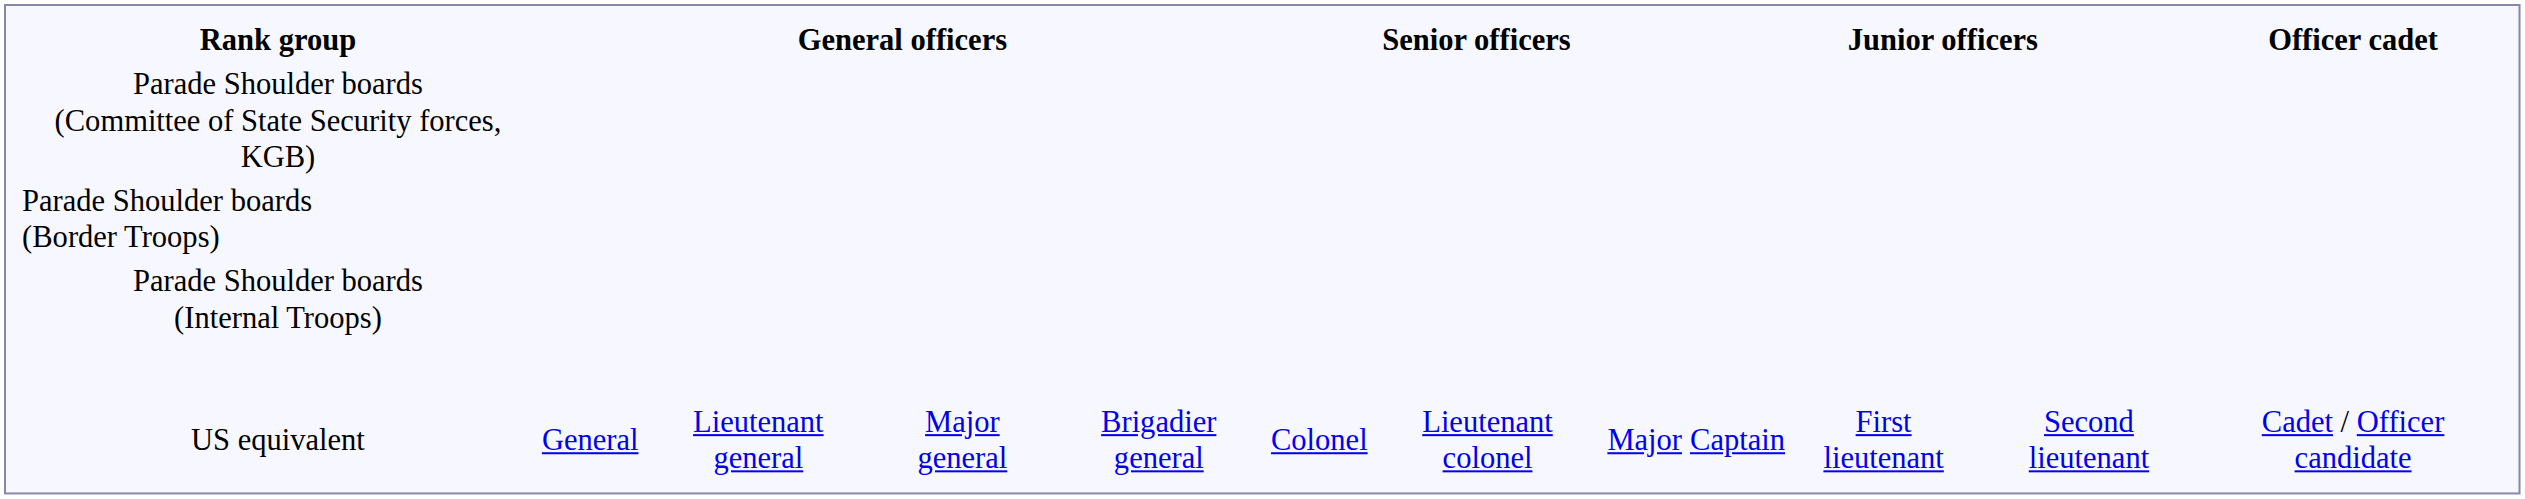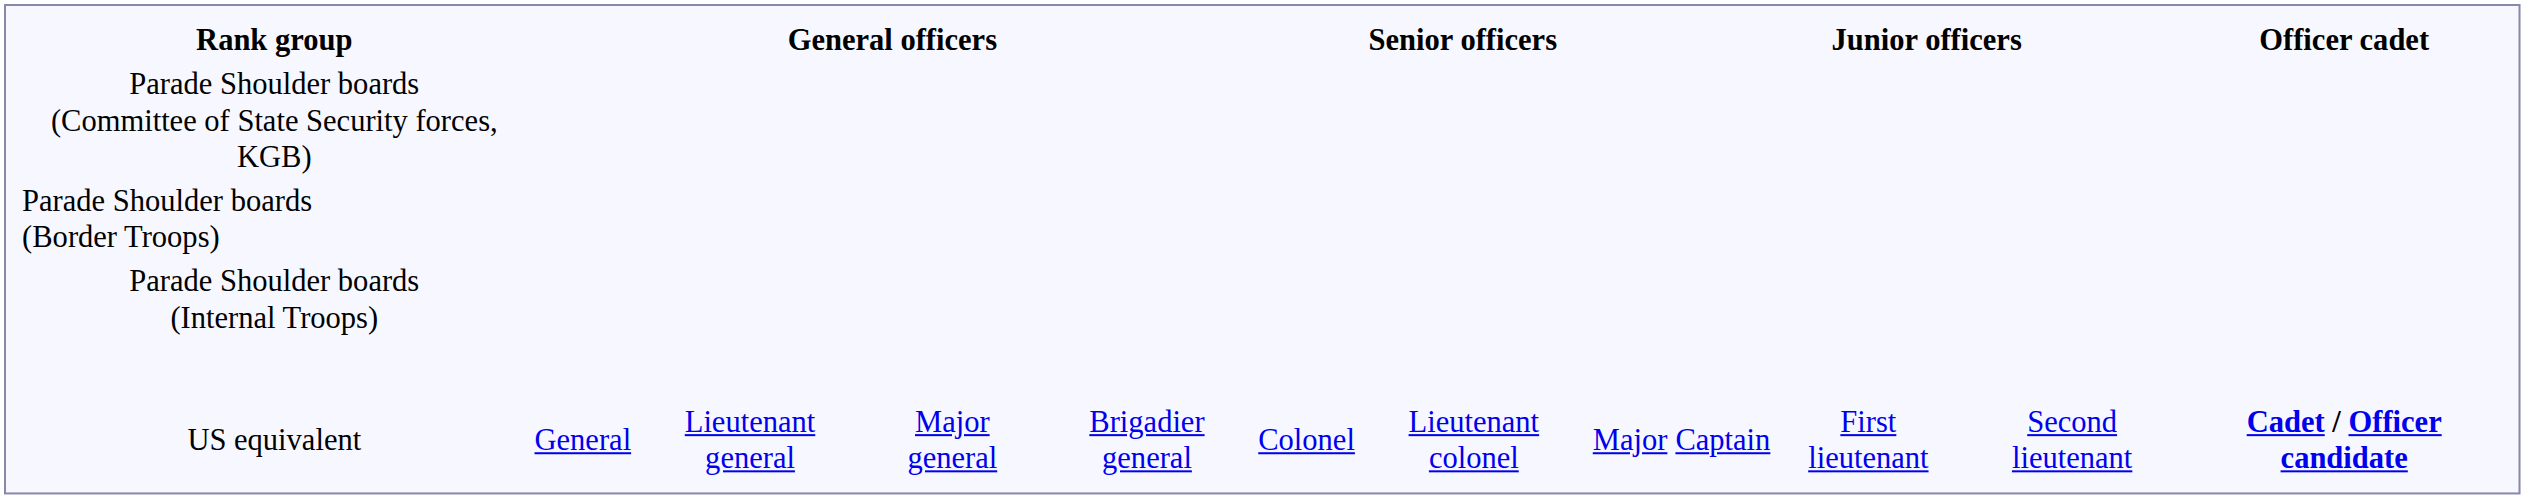(2353, 439) normal -> (2344, 439) bold
